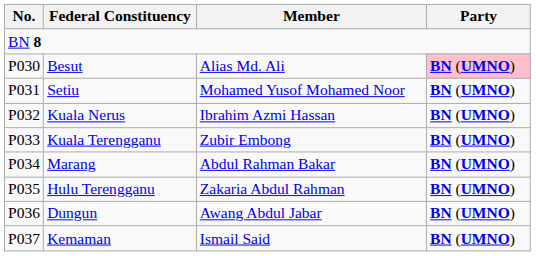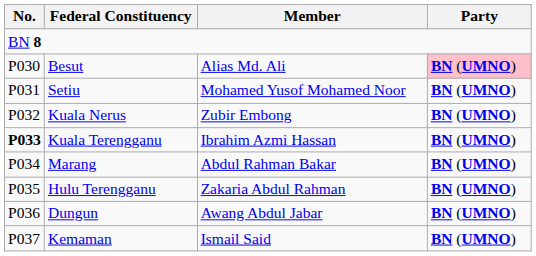(267, 115) Ibrahim Azmi Hassan -> (246, 115) Zubir Embong
(24, 139) normal -> (24, 139) bold
(245, 139) Zubir Embong -> (268, 139) Ibrahim Azmi Hassan
